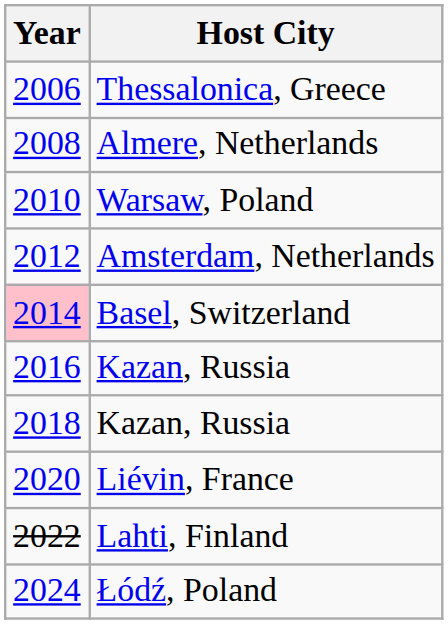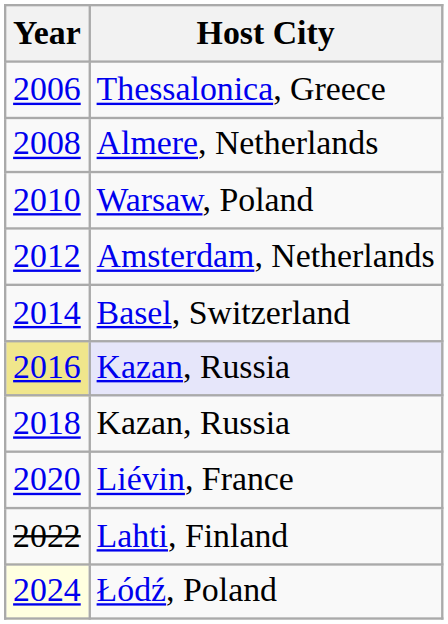(47, 311) pink background -> (47, 311) no background
(47, 367) no background -> (47, 367) khaki background
(193, 367) no background -> (193, 367) lavender background
(47, 590) no background -> (47, 590) lightyellow background
